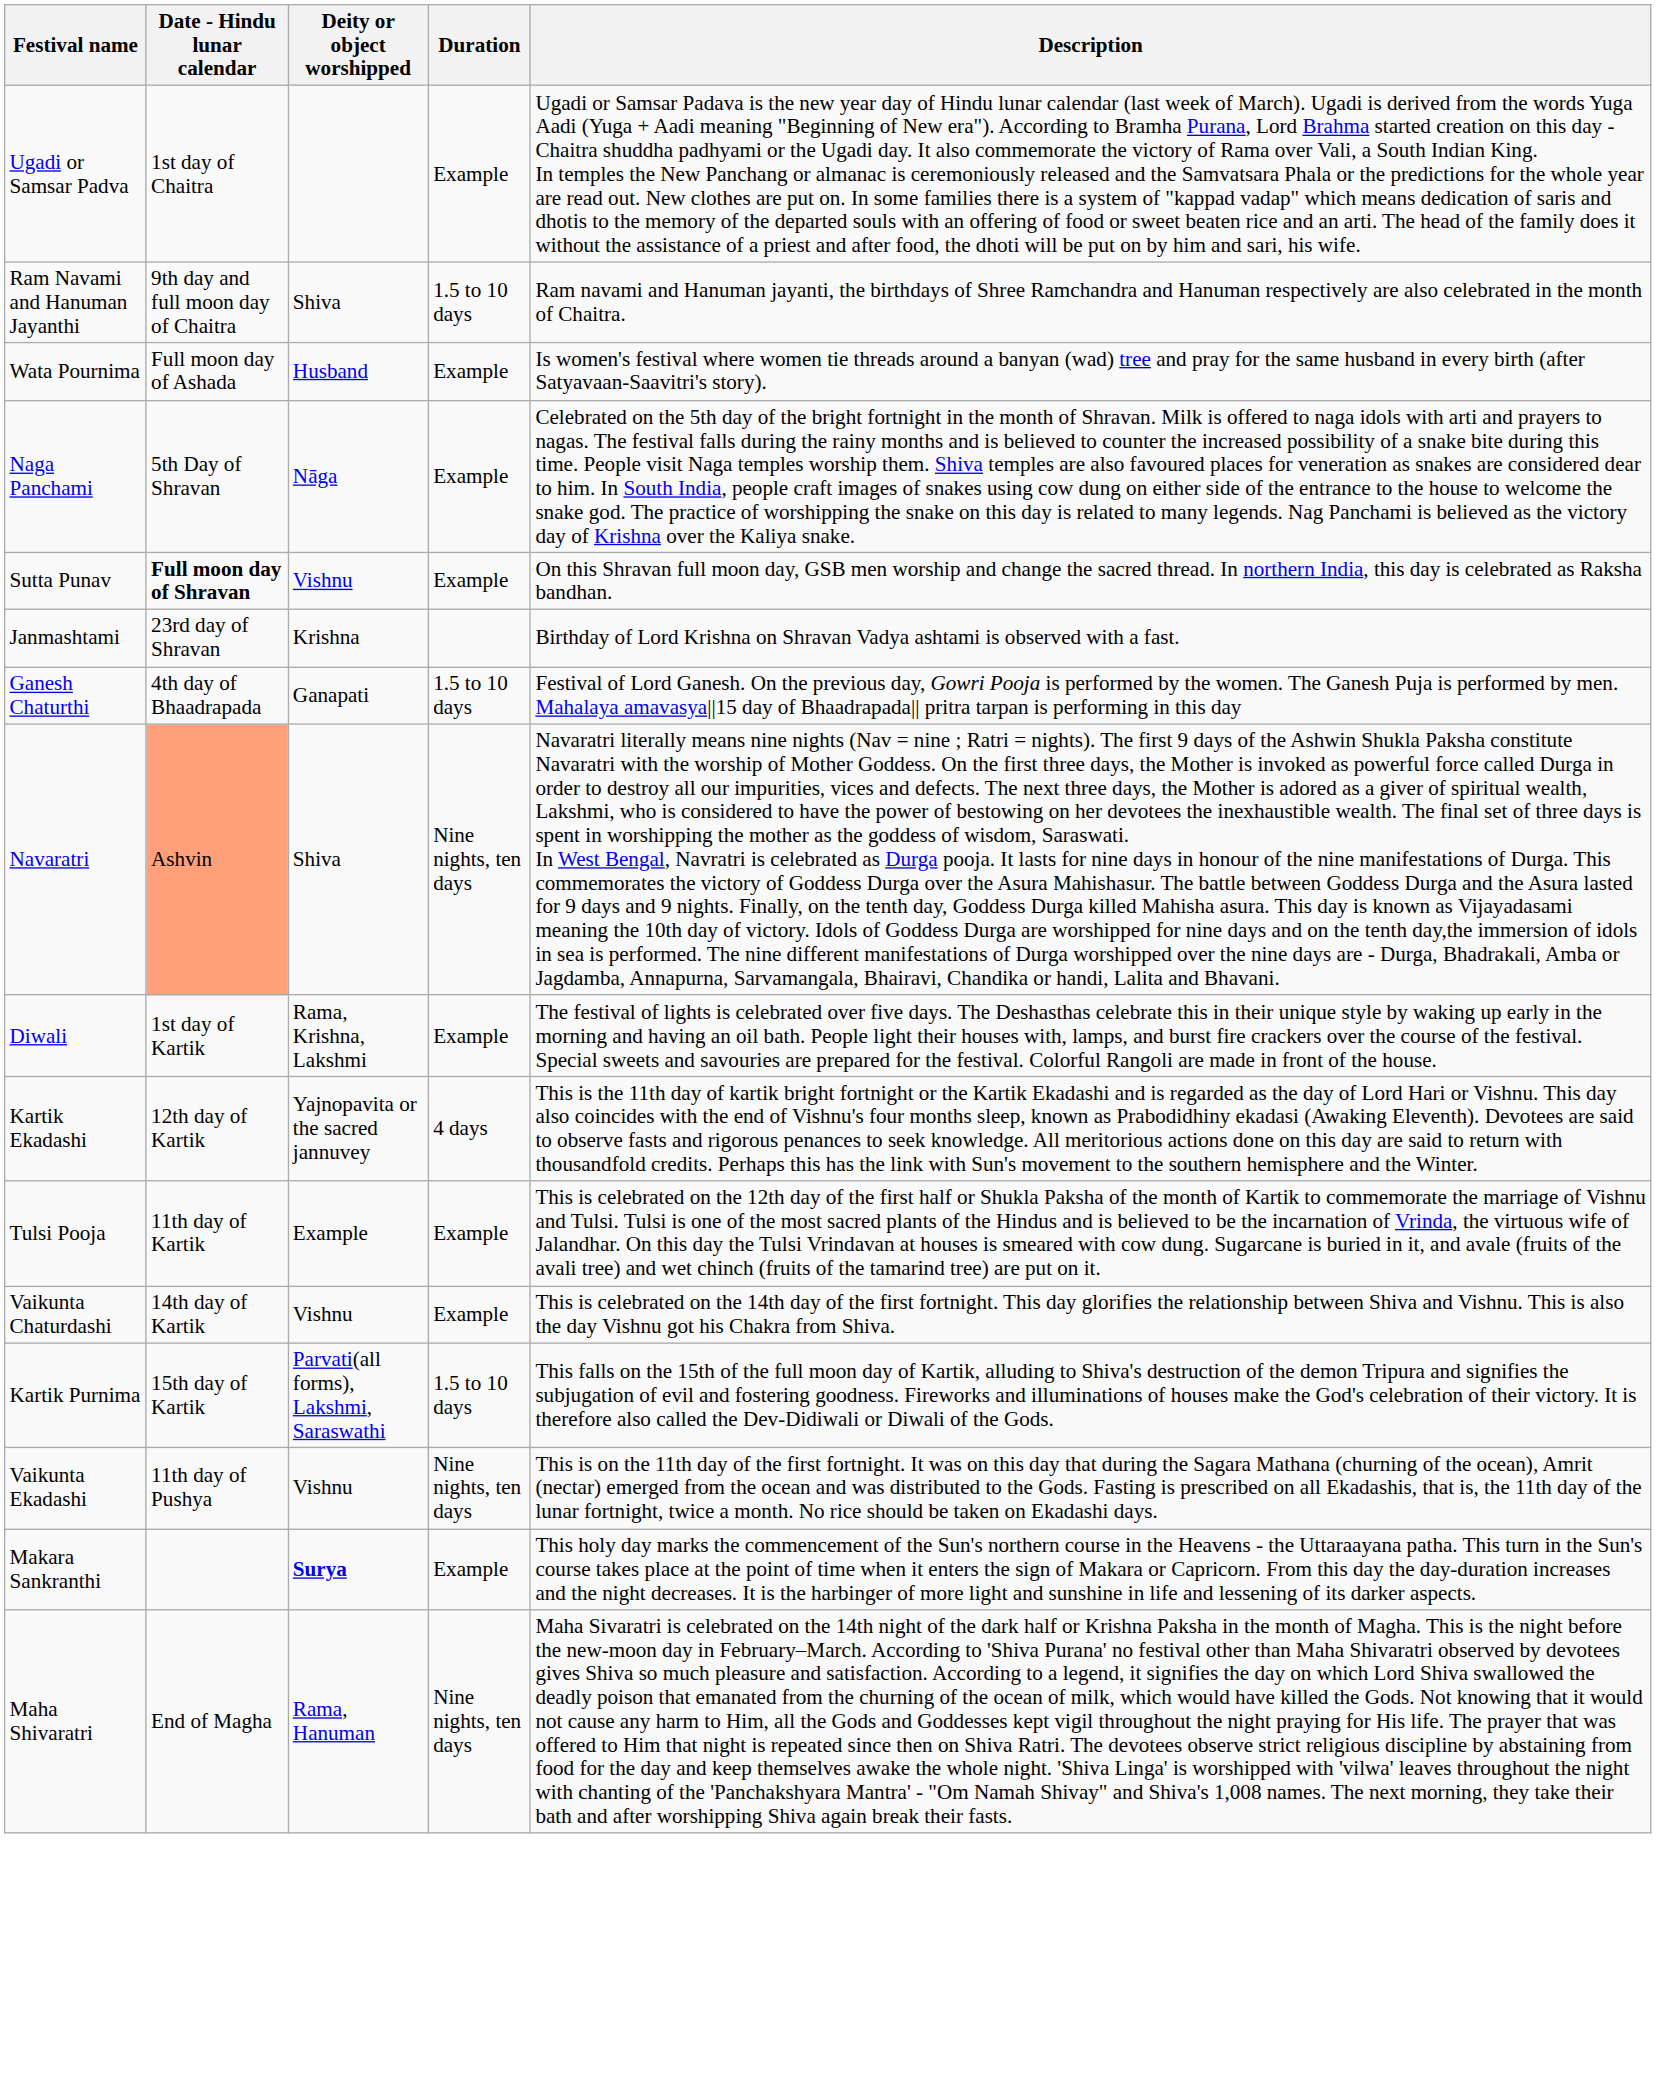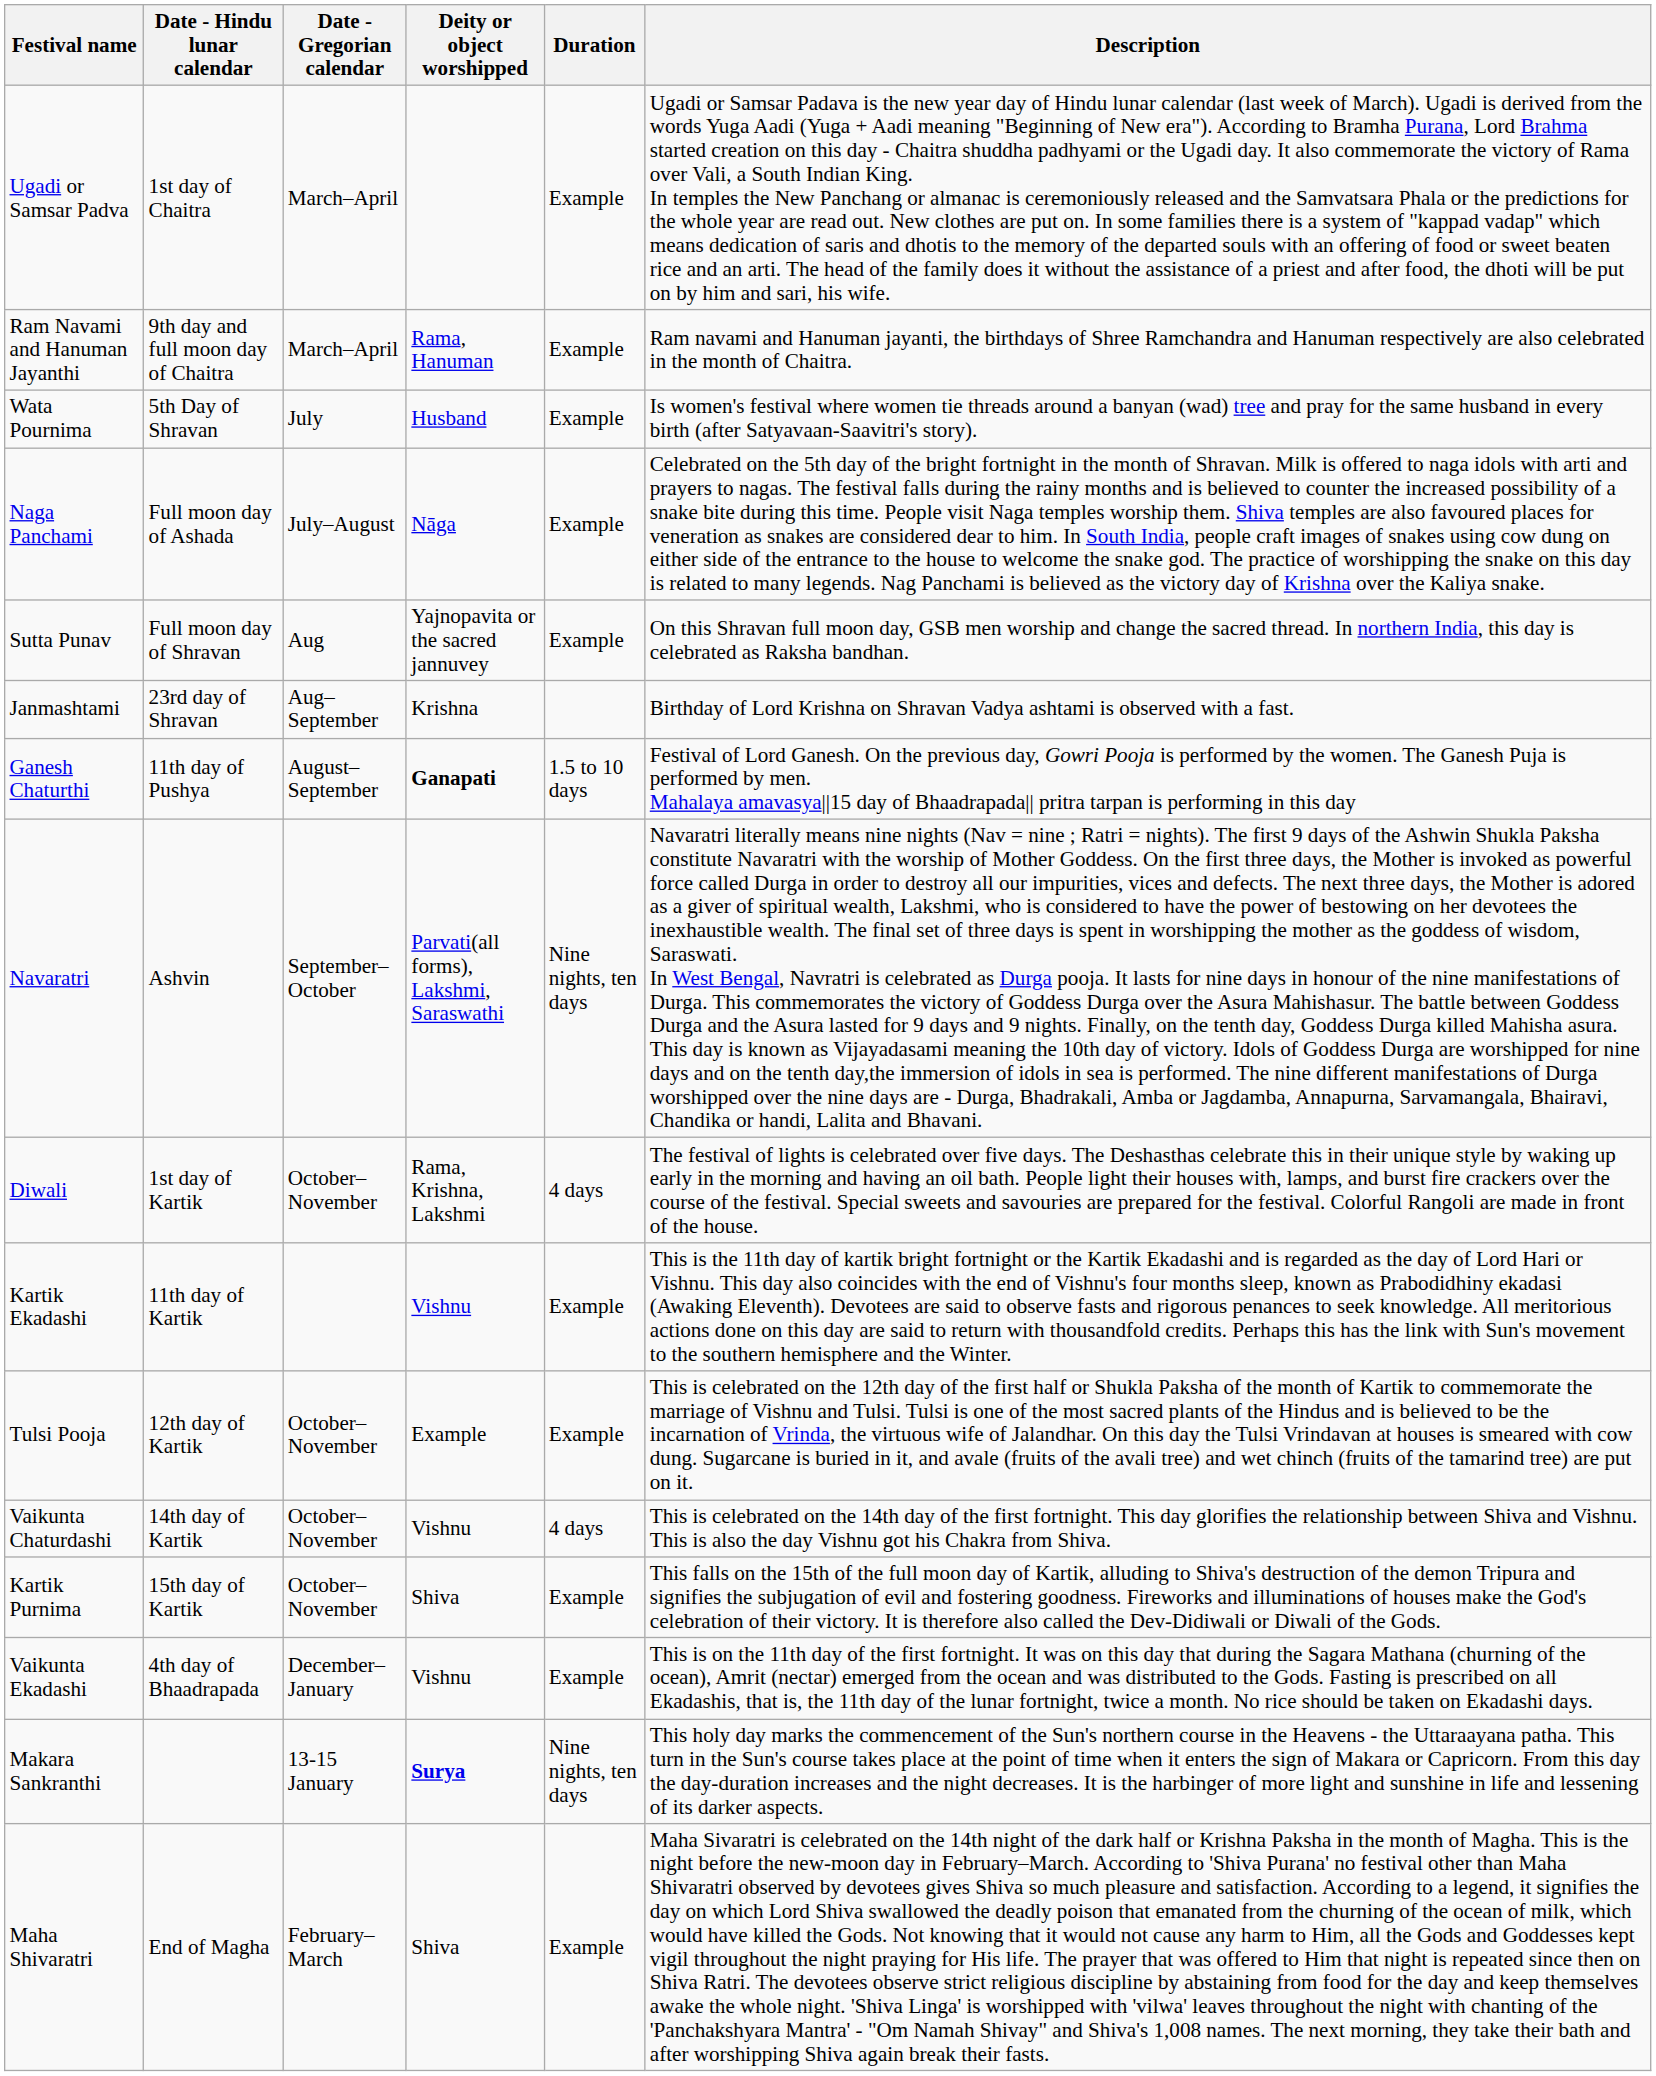+ column: (345, 45)
(317, 302) Shiva -> (452, 349) Rama, Hanuman
(470, 302) 1.5 to 10 days -> (586, 349) Example
(213, 371) Full moon day of Ashada -> (194, 418) 5th Day of Shravan
(196, 475) 5th Day of Shravan -> (210, 523) Full moon day of Ashada
(216, 580) bold -> (210, 640) normal
(323, 580) Vishnu -> (473, 640) Yajnopavita or the sacred jannuvey
(206, 695) 4th day of Bhaadrapada -> (196, 778) 11th day of Pushya
(331, 695) normal -> (454, 778) bold
(182, 859) lightsalmon background -> (179, 978) no background
(317, 859) Shiva -> (458, 978) Parvati(all forms), Lakshmi, Saraswathi
(471, 1035) Example -> (576, 1189) 4 days
(199, 1128) 12th day of Kartik -> (196, 1306) 11th day of Kartik
(355, 1128) Yajnopavita or the sacred jannuvey -> (441, 1306) Vishnu
(460, 1128) 4 days -> (586, 1306) Example
(199, 1233) 11th day of Kartik -> (197, 1435) 12th day of Kartik
(471, 1314) Example -> (576, 1528) 4 days
(339, 1395) Parvati(all forms), Lakshmi, Saraswathi -> (435, 1597) Shiva
(470, 1395) 1.5 to 10 days -> (586, 1597) Example
(199, 1488) 11th day of Pushya -> (204, 1678) 4th day of Bhaadrapada
(477, 1488) Nine nights, ten days -> (586, 1678) Example
(471, 1569) Example -> (593, 1771) Nine nights, ten days
(334, 1721) Rama, Hanuman -> (435, 1947) Shiva
(477, 1721) Nine nights, ten days -> (586, 1947) Example
